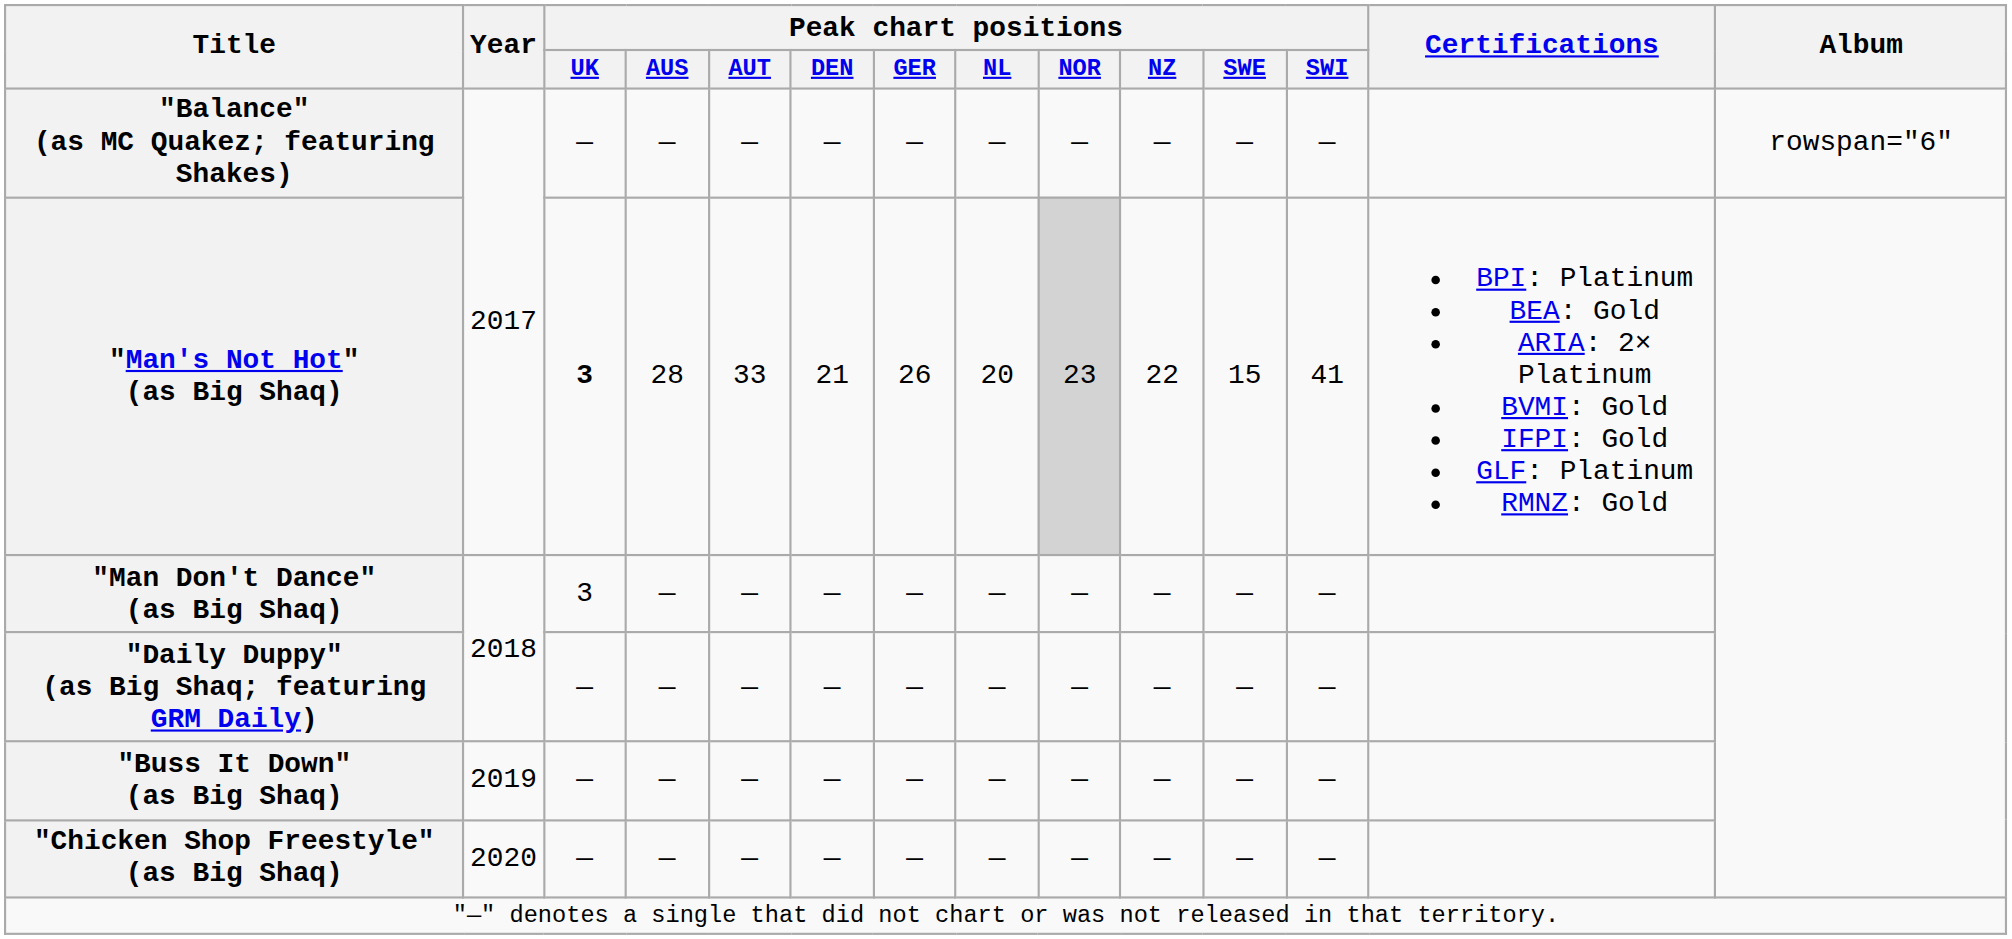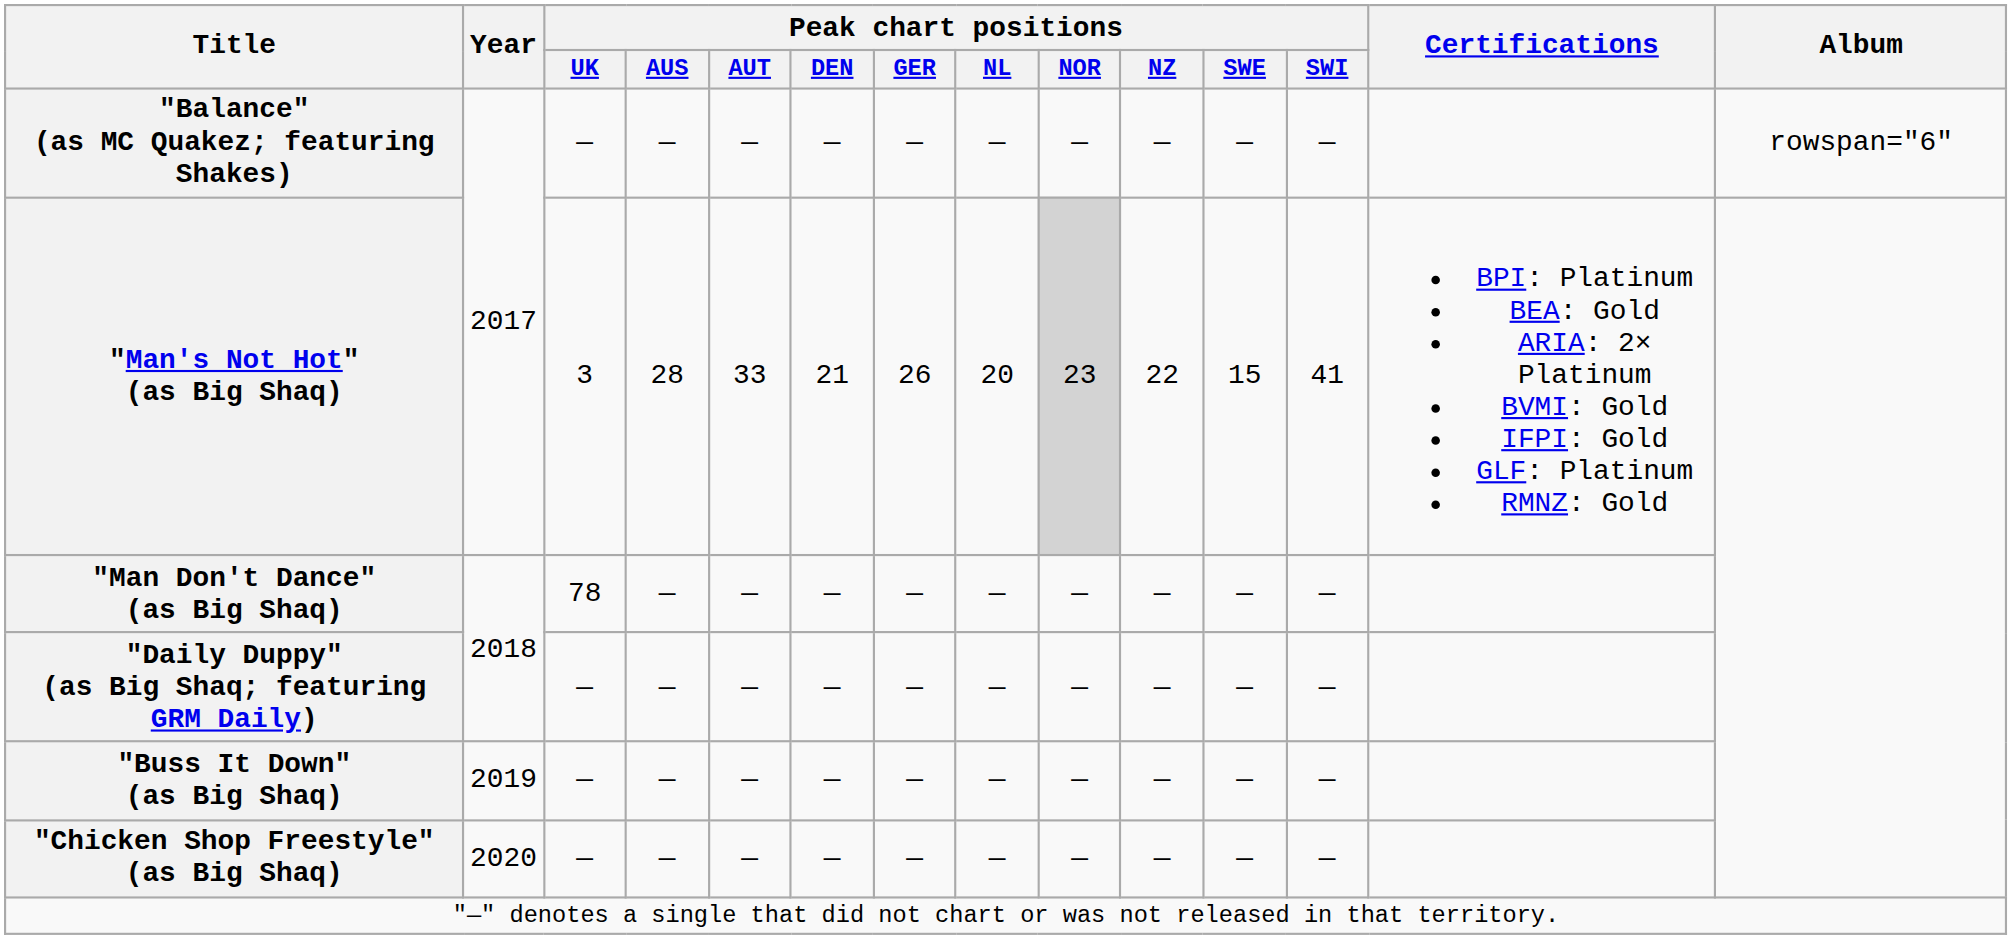(585, 376) bold -> (585, 376) normal
(585, 594) 3 -> (585, 594) 78
